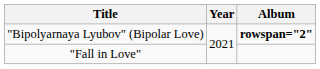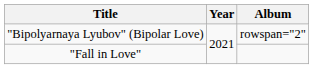(276, 34) bold -> (273, 34) normal
